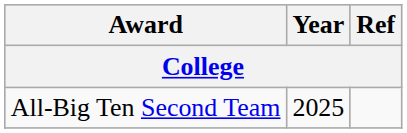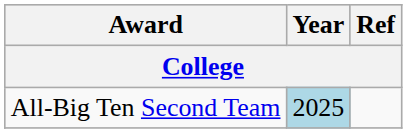(318, 107) no background -> (318, 107) lightblue background
